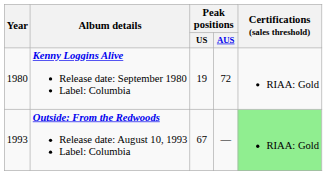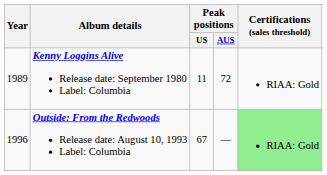(17, 78) 1980 -> (17, 78) 1989
(202, 78) 19 -> (202, 78) 11
(17, 140) 1993 -> (17, 140) 1996
